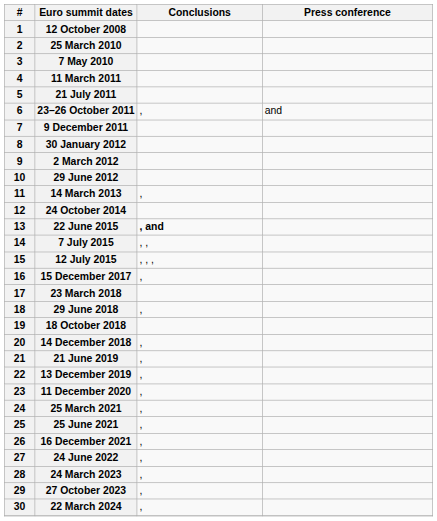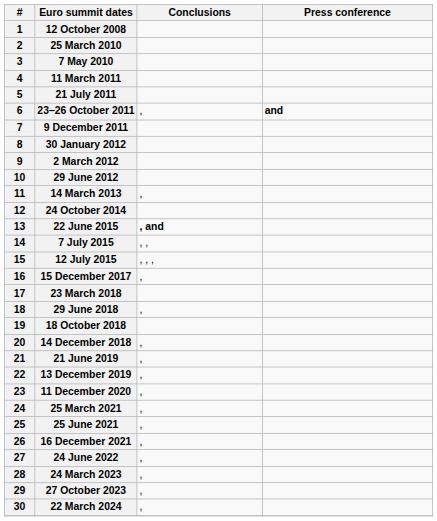(273, 111) normal -> (274, 111) bold
